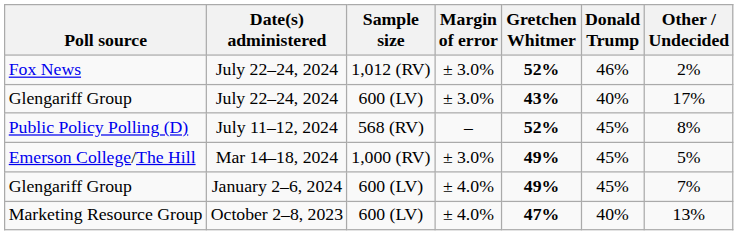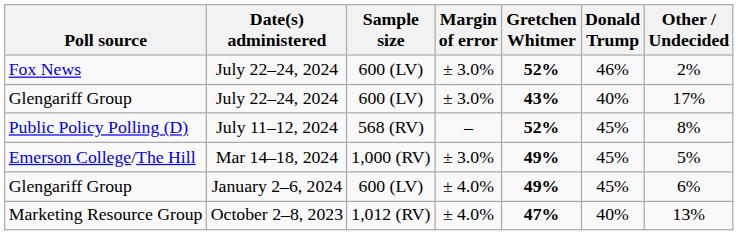(391, 69) 1,012 (RV) -> (391, 69) 600 (LV)
(689, 186) 7% -> (689, 186) 6%
(391, 215) 600 (LV) -> (391, 215) 1,012 (RV)
